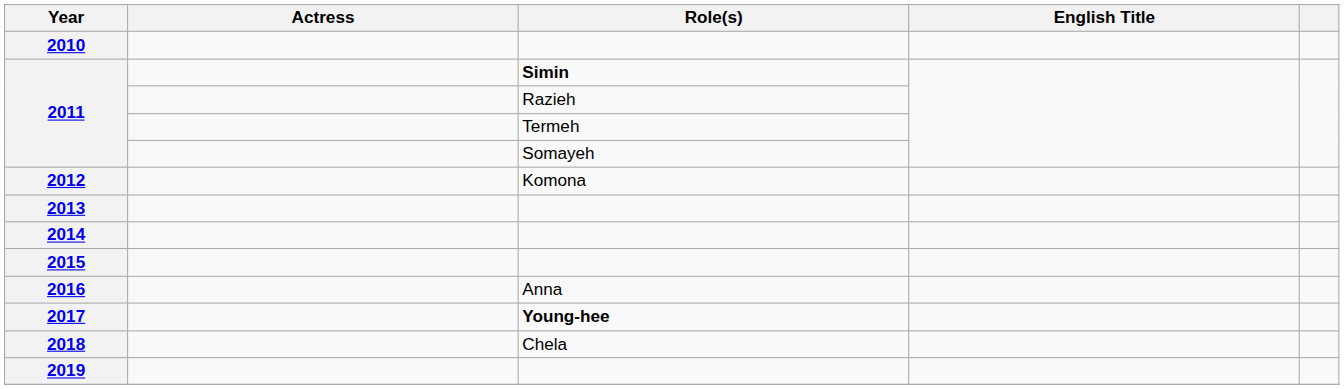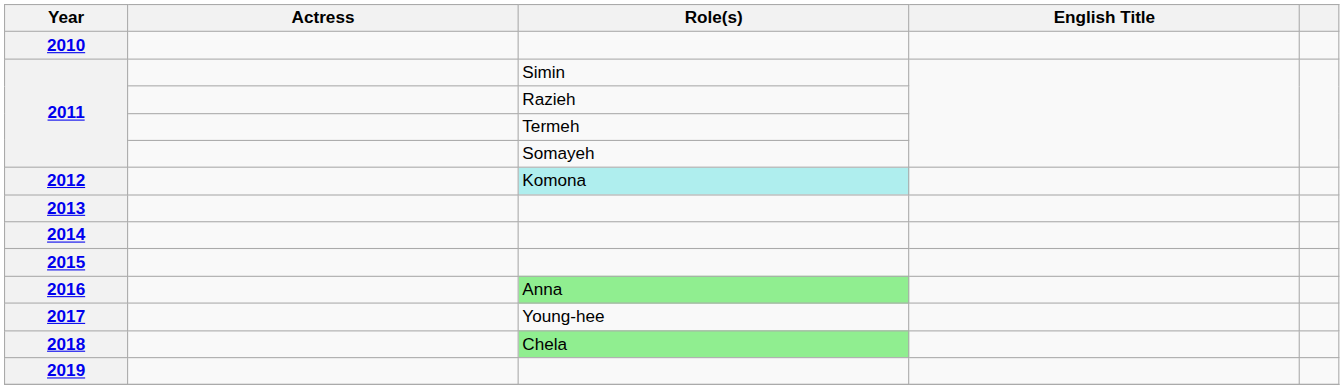(546, 72) bold -> (544, 72) normal
(554, 180) no background -> (554, 180) paleturquoise background
(542, 289) no background -> (542, 289) lightgreen background
(566, 316) bold -> (563, 316) normal
(545, 343) no background -> (545, 343) lightgreen background
